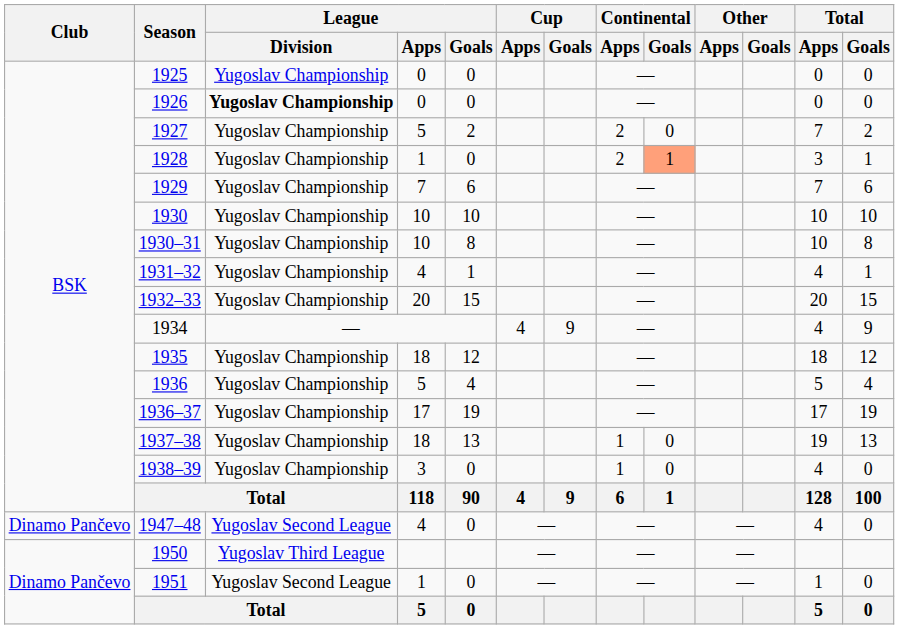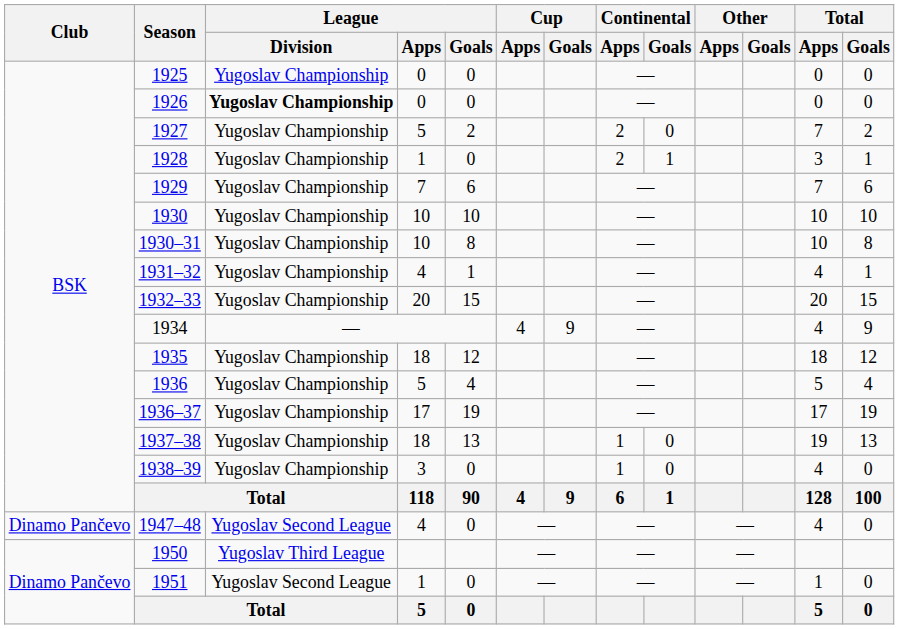(670, 159) lightsalmon background -> (670, 159) no background
